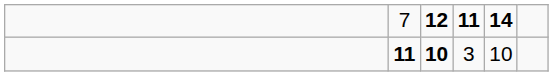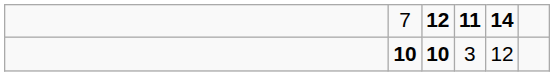(404, 53) 11 -> (405, 53) 10
(501, 53) 10 -> (502, 53) 12
